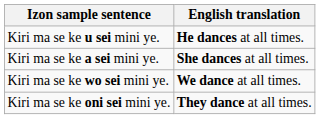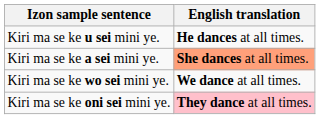(243, 59) no background -> (243, 59) lightsalmon background
(244, 102) no background -> (244, 102) pink background
